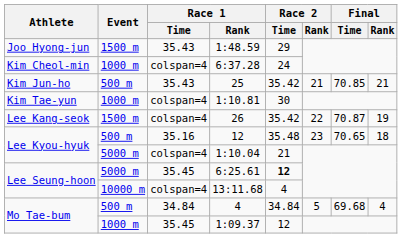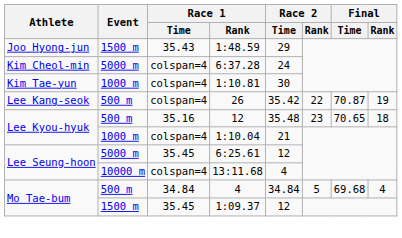(120, 65) 1000 m -> (120, 65) 5000 m
- row: (238, 83)
(120, 118) 1500 m -> (117, 100) 500 m
(120, 153) 5000 m -> (120, 136) 1000 m
(284, 171) bold -> (284, 153) normal
(120, 224) 1000 m -> (120, 206) 1500 m
